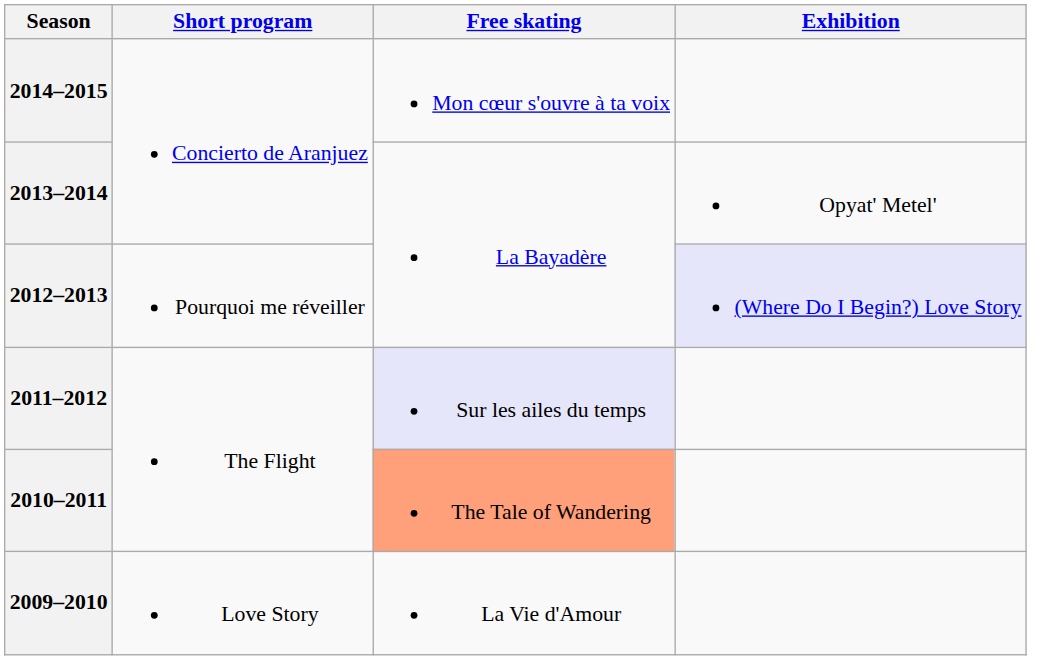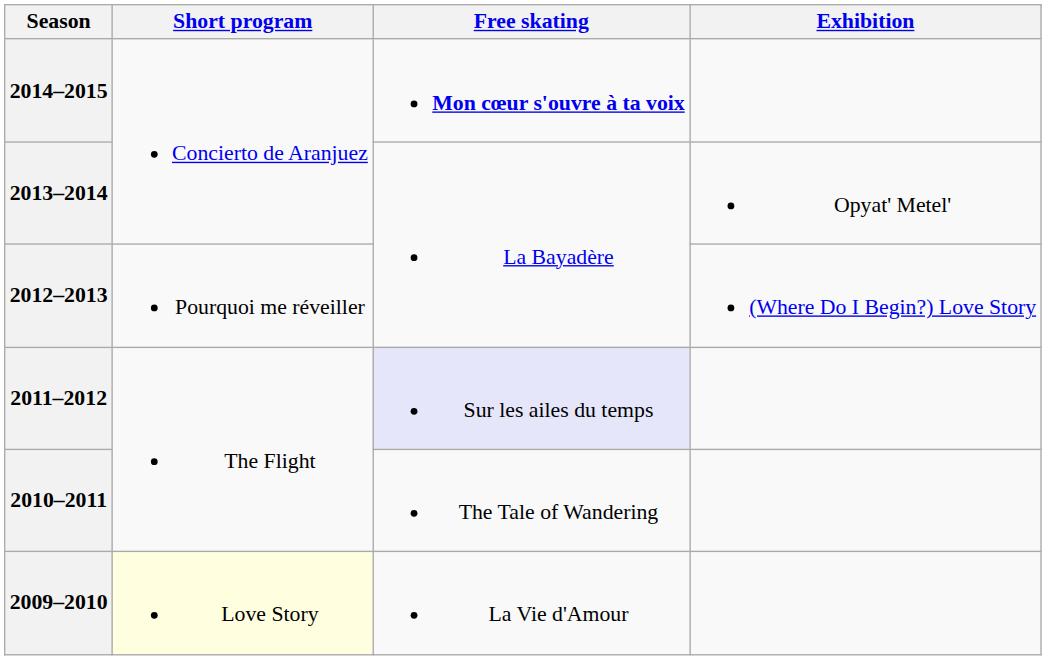(524, 103) normal -> (531, 103) bold
(851, 308) lavender background -> (865, 308) no background
(524, 513) lightsalmon background -> (531, 513) no background
(243, 615) no background -> (243, 615) lightyellow background
